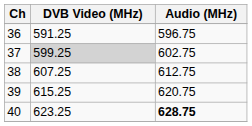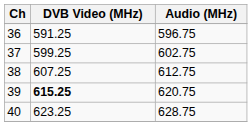(52, 53) lightgrey background -> (52, 53) no background
(52, 92) normal -> (52, 92) bold
(177, 111) bold -> (177, 111) normal
